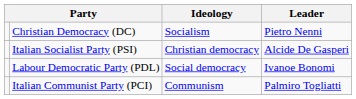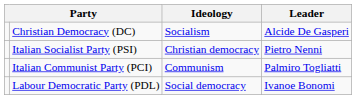(293, 31) Pietro Nenni -> (307, 31) Alcide De Gasperi
(307, 49) Alcide De Gasperi -> (293, 49) Pietro Nenni
rows swapped: (82, 85) <-> (86, 67)
